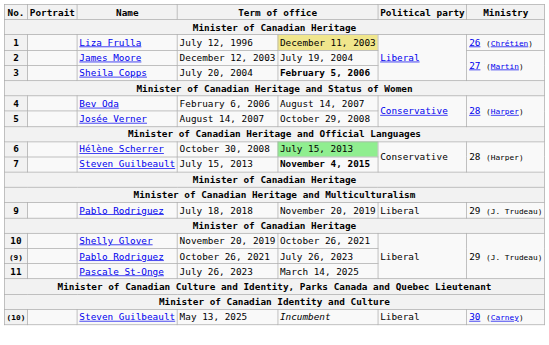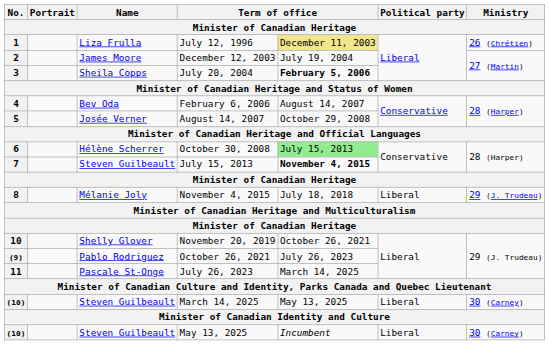+ row: (16, 195)
- row: (16, 210)
+ row: (16, 303)
